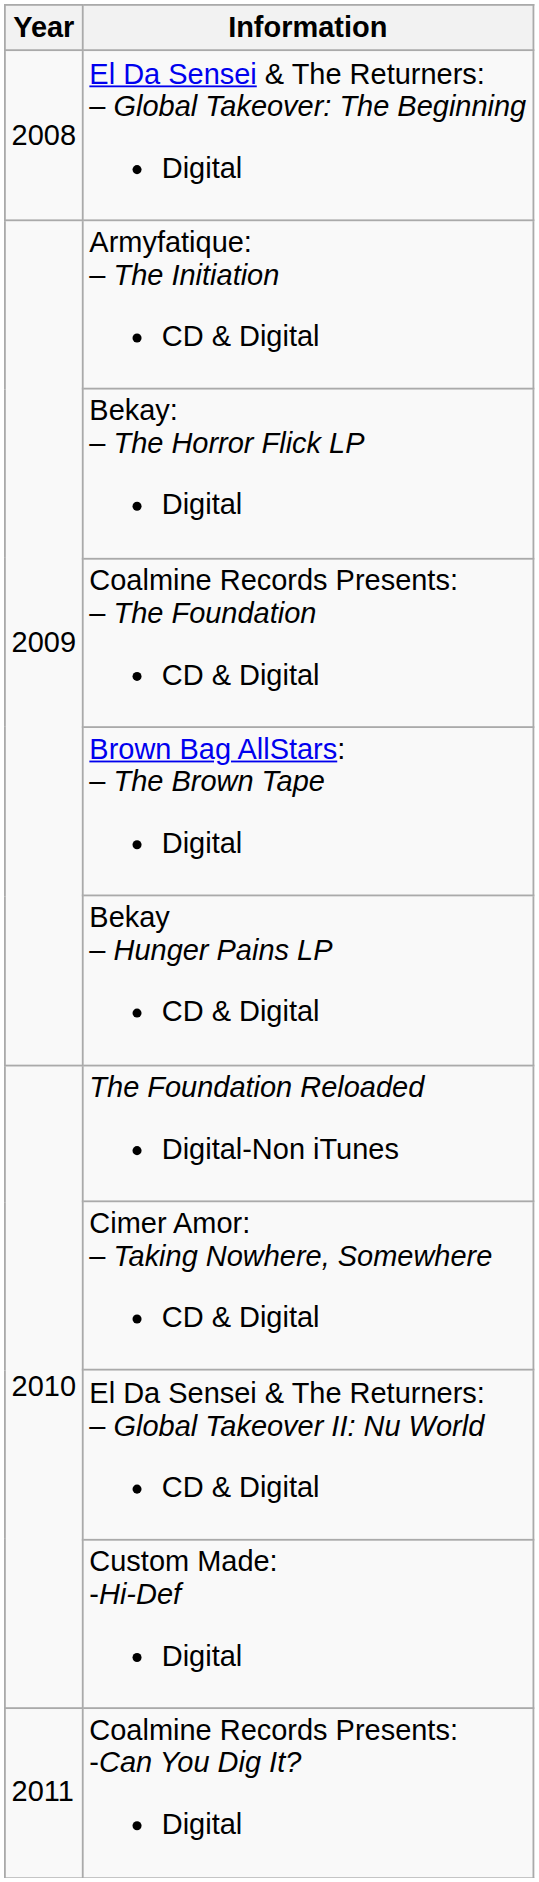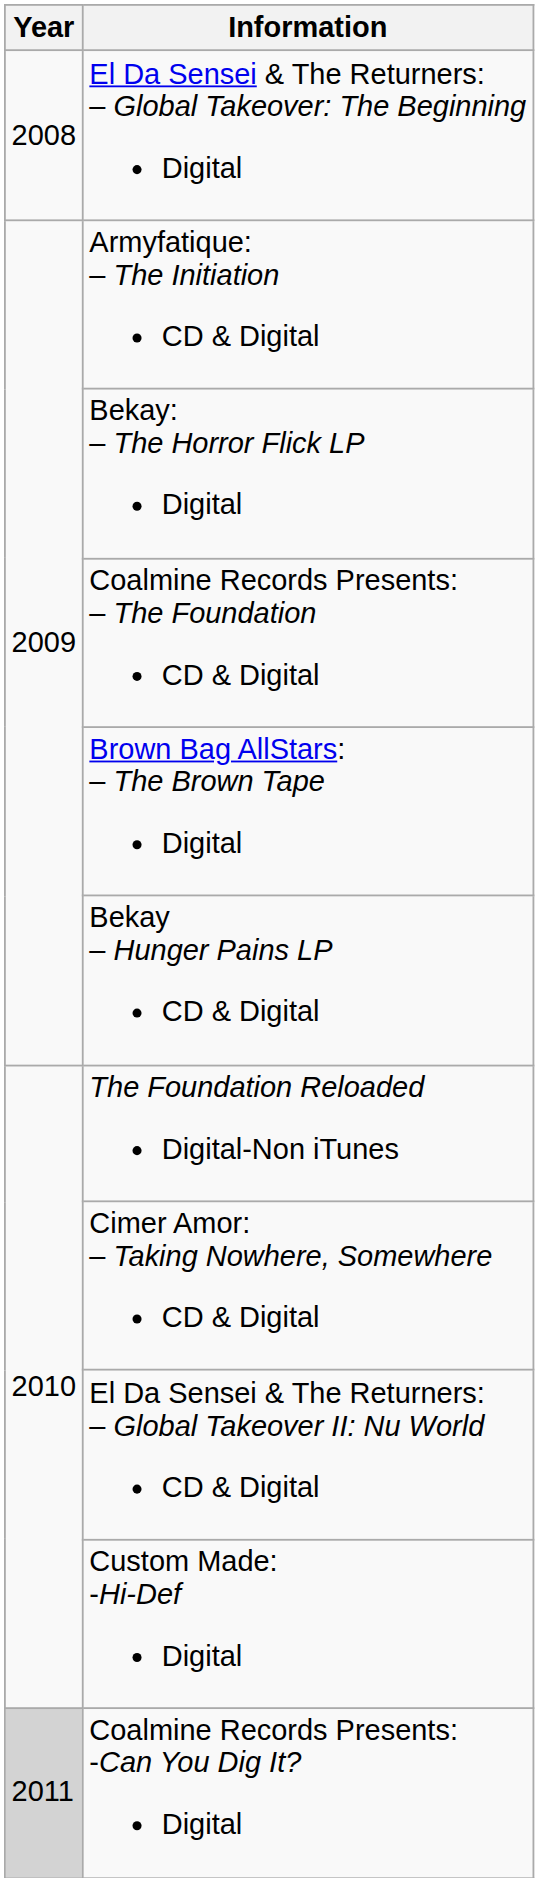(43, 1792) no background -> (43, 1792) lightgrey background
